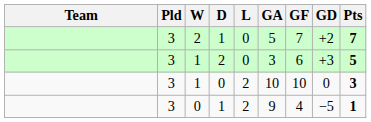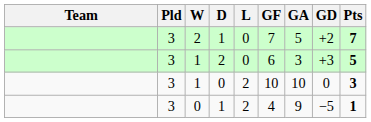columns swapped: (299, 15) <-> (272, 15)
